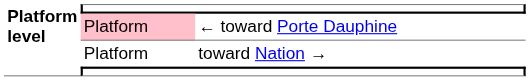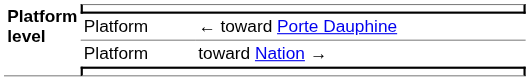(116, 26) pink background -> (116, 26) no background
